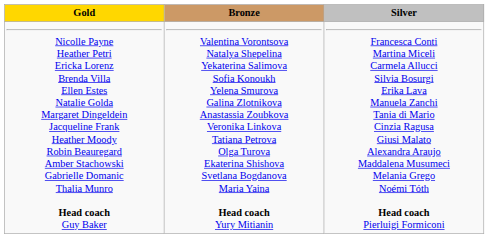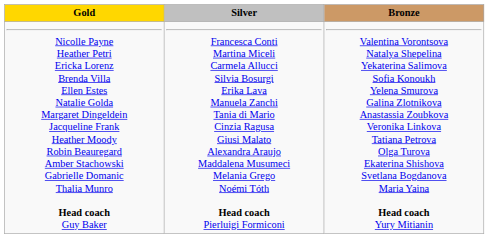columns swapped: (404, 13) <-> (244, 13)
